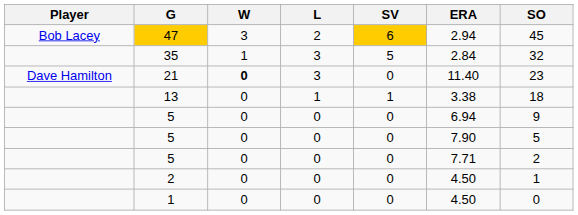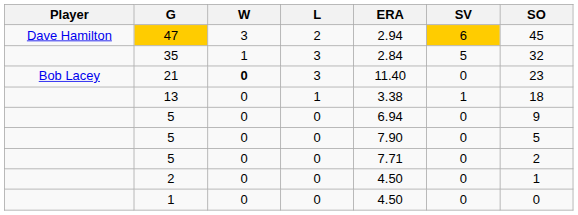columns swapped: (390, 14) <-> (463, 14)
(69, 35) Bob Lacey -> (69, 35) Dave Hamilton
(69, 76) Dave Hamilton -> (69, 76) Bob Lacey
